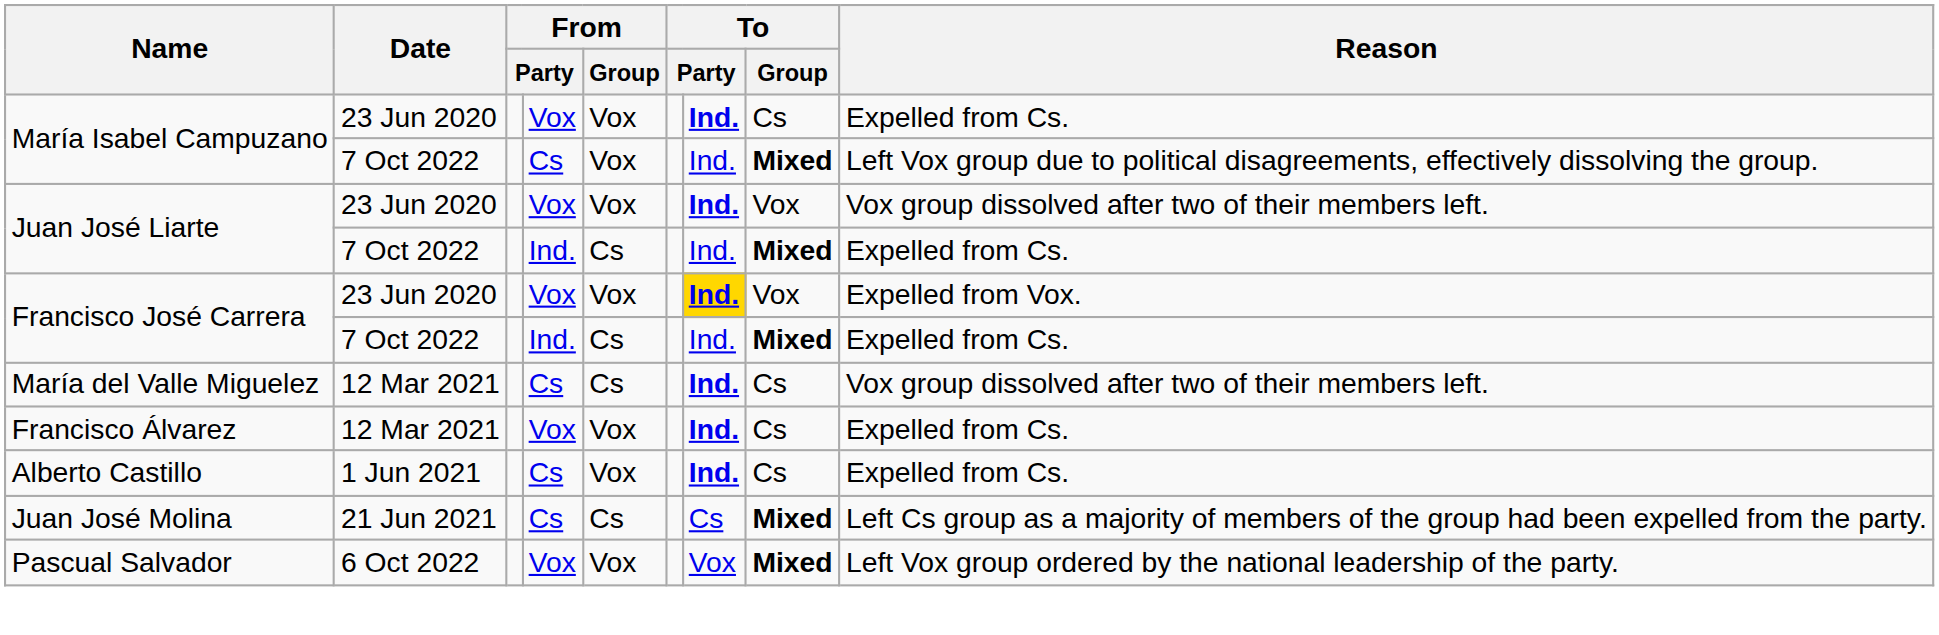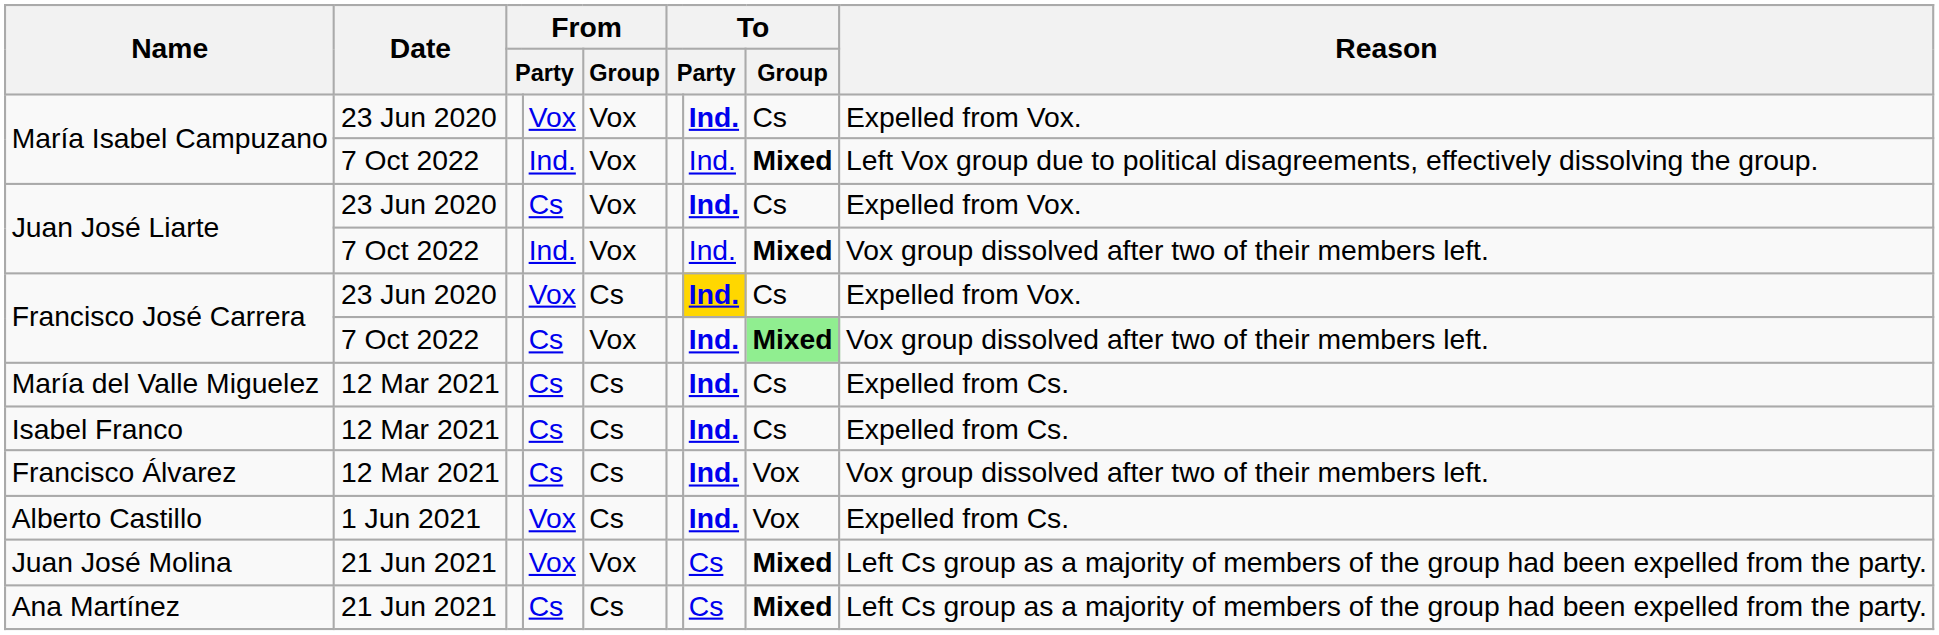(958, 116) Expelled from Cs. -> (964, 116) Expelled from Vox.
(546, 161) Cs -> (552, 161) Ind.
(552, 205) Vox -> (546, 205) Cs
(776, 205) Vox -> (770, 205) Cs
(1167, 205) Vox group dissolved after two of their members left. -> (964, 205) Expelled from Vox.
(607, 250) Cs -> (613, 250) Vox
(958, 250) Expelled from Cs. -> (1167, 250) Vox group dissolved after two of their members left.
(613, 294) Vox -> (607, 294) Cs
(776, 294) Vox -> (770, 294) Cs
(552, 339) Ind. -> (546, 339) Cs
(607, 339) Cs -> (613, 339) Vox
(712, 339) normal -> (714, 339) bold
(793, 339) no background -> (793, 339) lightgreen background
(958, 339) Expelled from Cs. -> (1167, 339) Vox group dissolved after two of their members left.
(1167, 384) Vox group dissolved after two of their members left. -> (958, 384) Expelled from Cs.
+ row: (97, 428)
(552, 428) Vox -> (546, 473) Cs
(613, 428) Vox -> (607, 473) Cs
(770, 428) Cs -> (776, 473) Vox
(958, 428) Expelled from Cs. -> (1167, 473) Vox group dissolved after two of their members left.
(546, 473) Cs -> (552, 517) Vox
(613, 473) Vox -> (607, 517) Cs
(770, 473) Cs -> (776, 517) Vox
(546, 517) Cs -> (552, 562) Vox
(607, 517) Cs -> (613, 562) Vox
+ row: (96, 607)
- row: (122, 562)
